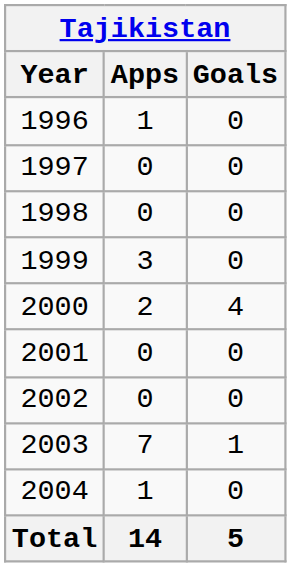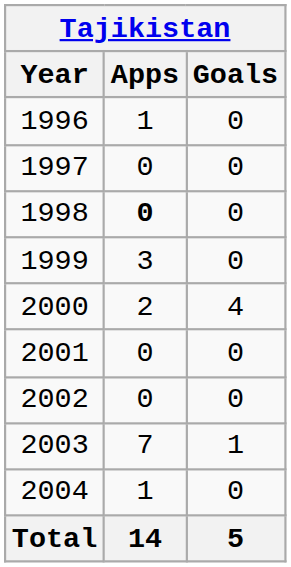(145, 214) normal -> (145, 214) bold
